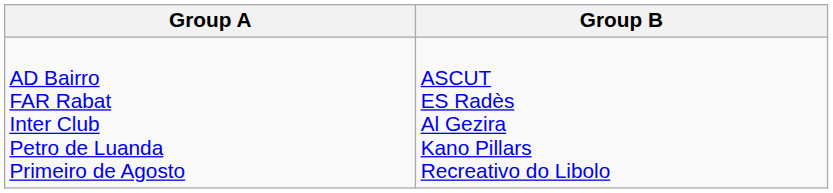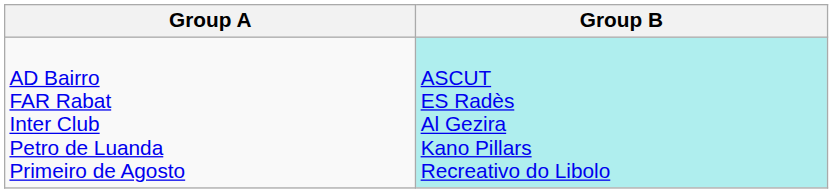(515, 124) no background -> (515, 124) paleturquoise background
